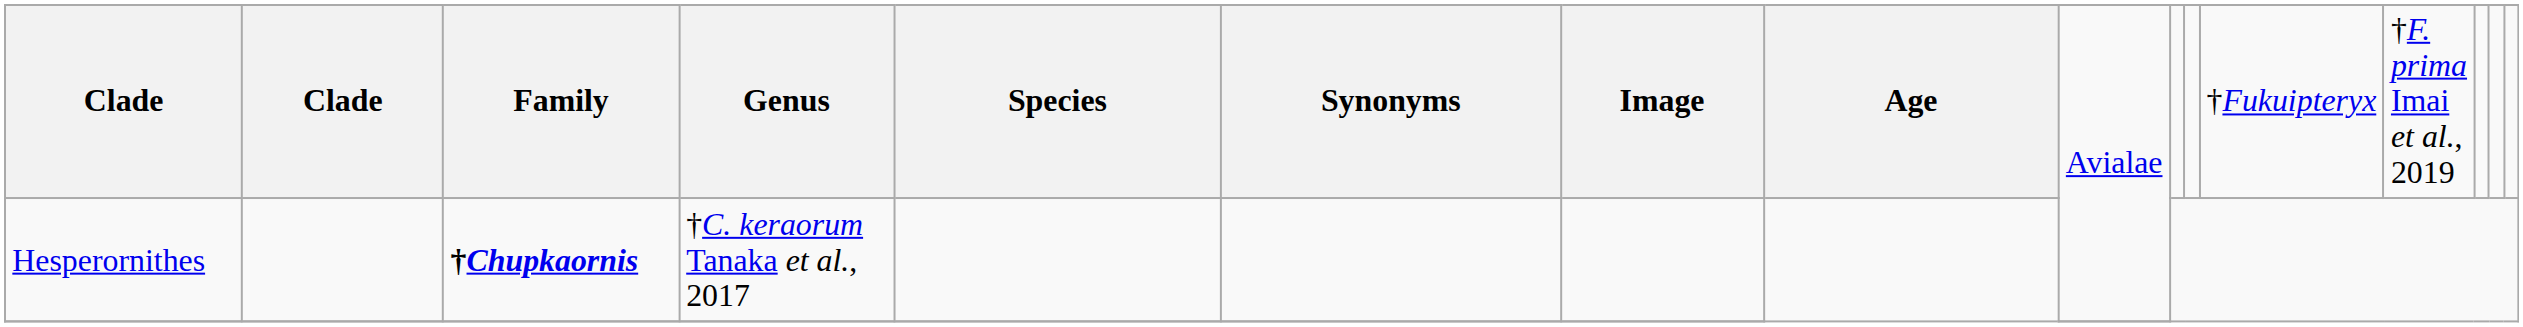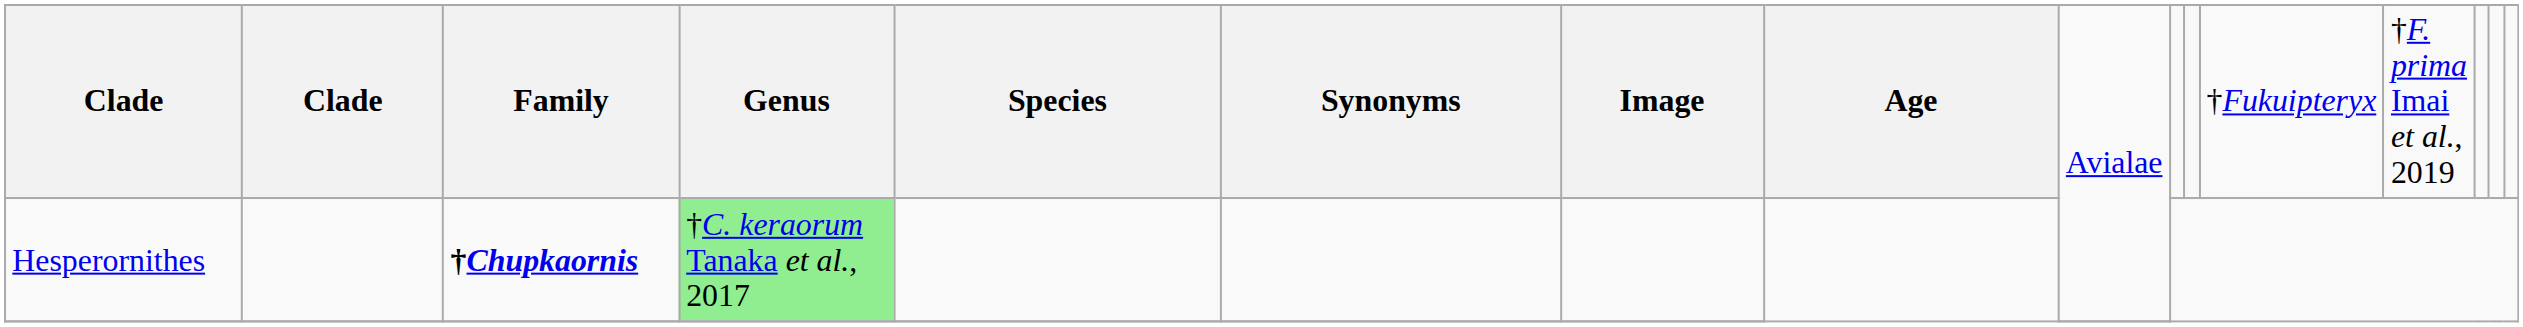(775, 259) no background -> (775, 259) lightgreen background
